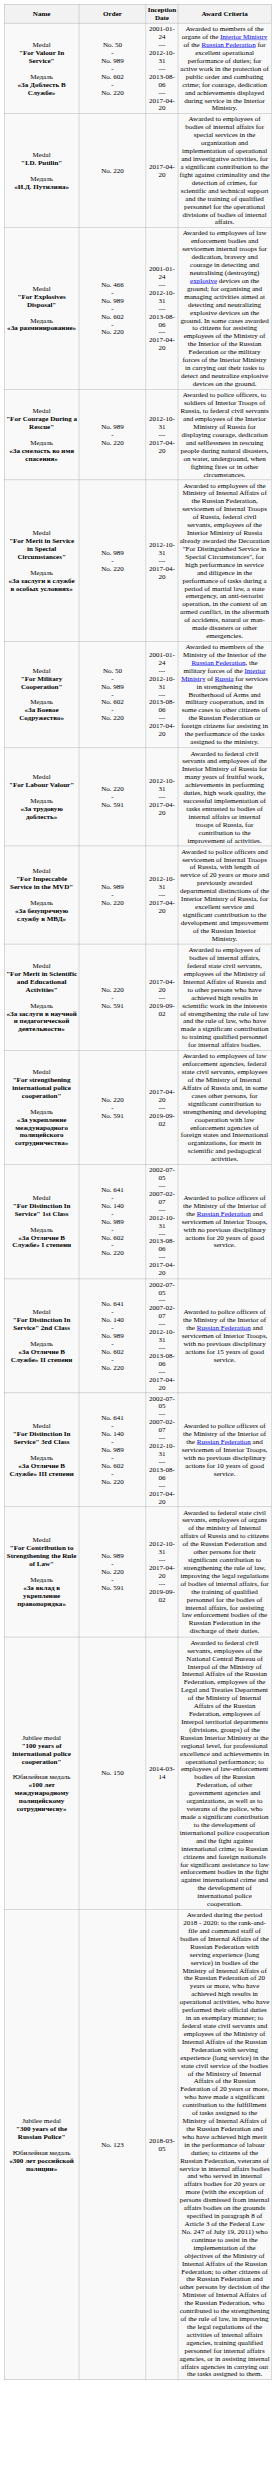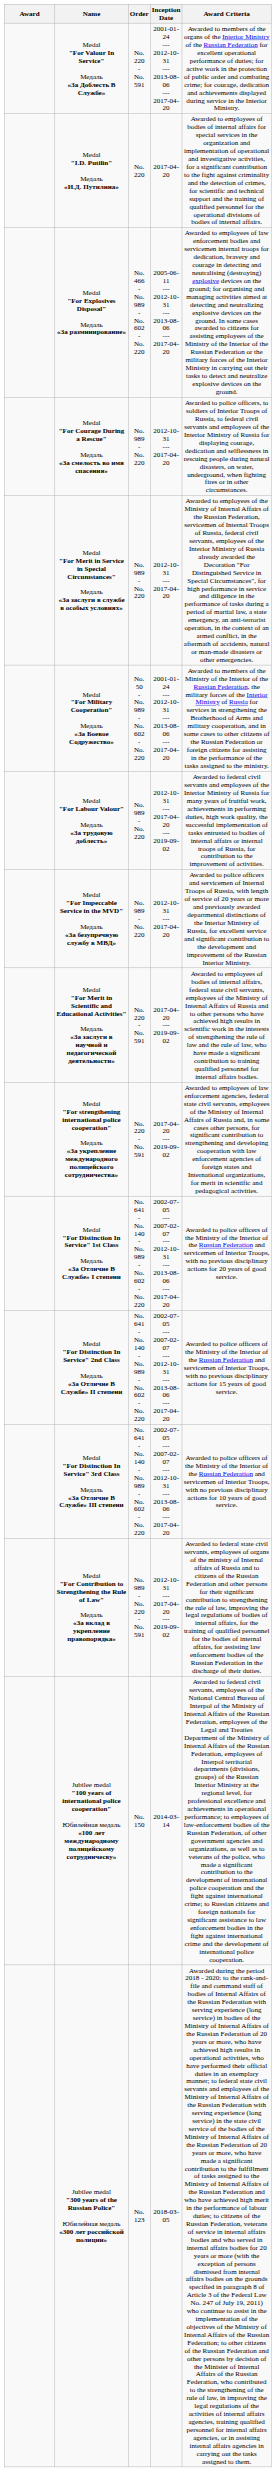+ column: (30, 14)
(113, 68) No. 50 - No. 989 - No. 602 - No. 220 -> (139, 68) No. 220 - No. 591
(162, 308) 2001-01-24 --- 2012-10-31 --- 2013-08-06 --- 2017-04-20 -> (166, 312) 2005-06-11 --- 2012-10-31 --- 2013-08-06 --- 2017-04-20
(113, 797) No. 220 - No. 591 -> (139, 820) No. 989 - No. 220
(162, 797) 2012-10-31 --- 2017-04-20 -> (166, 820) 2012-10-31 --- 2017-04-20 --- 2019-09-02
